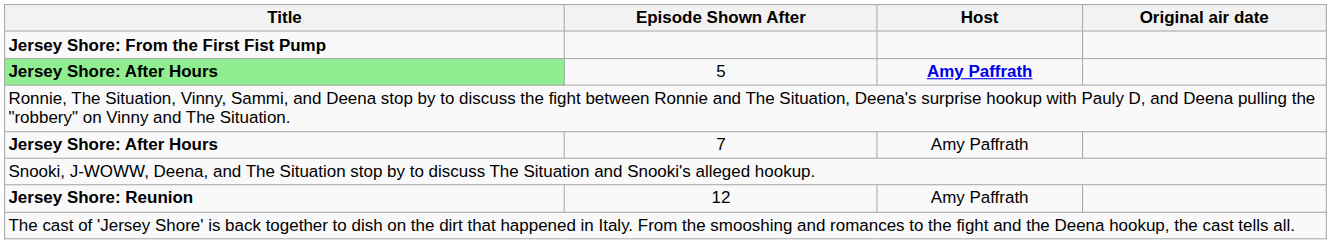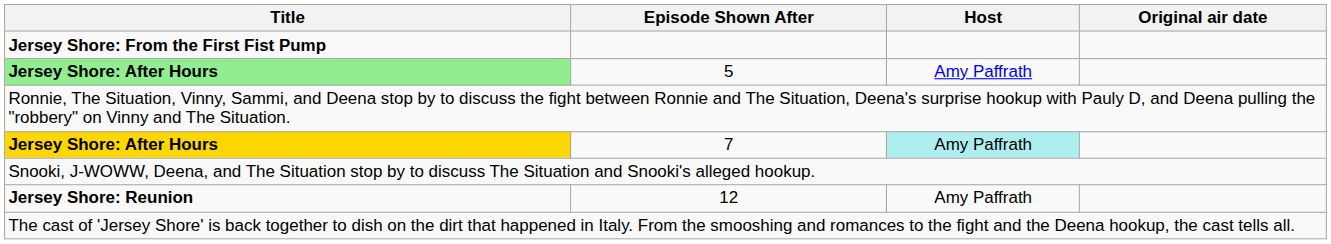(980, 71) bold -> (983, 71) normal
(113, 144) no background -> (113, 144) gold background
(980, 144) no background -> (983, 144) paleturquoise background
